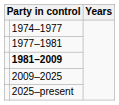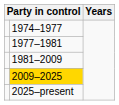(37, 60) bold -> (37, 60) normal
(37, 76) no background -> (37, 76) gold background
